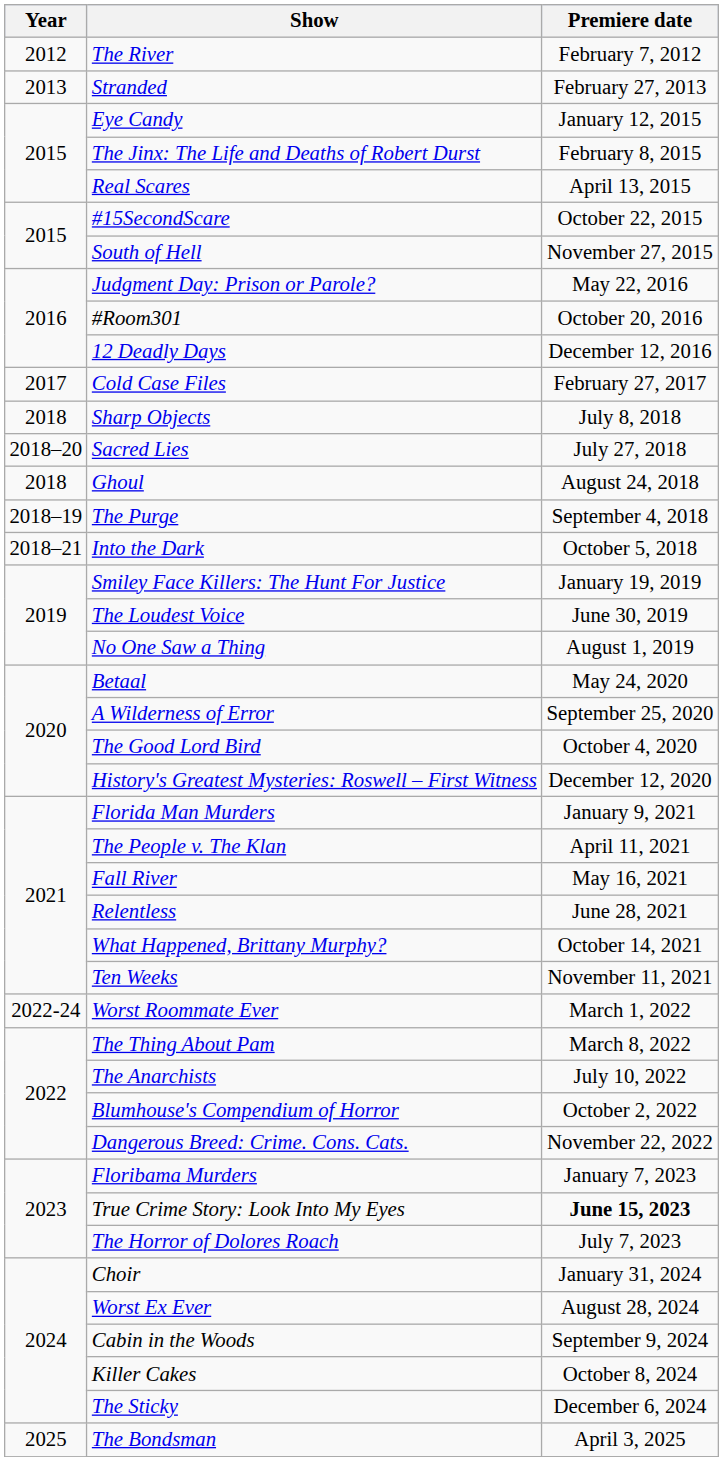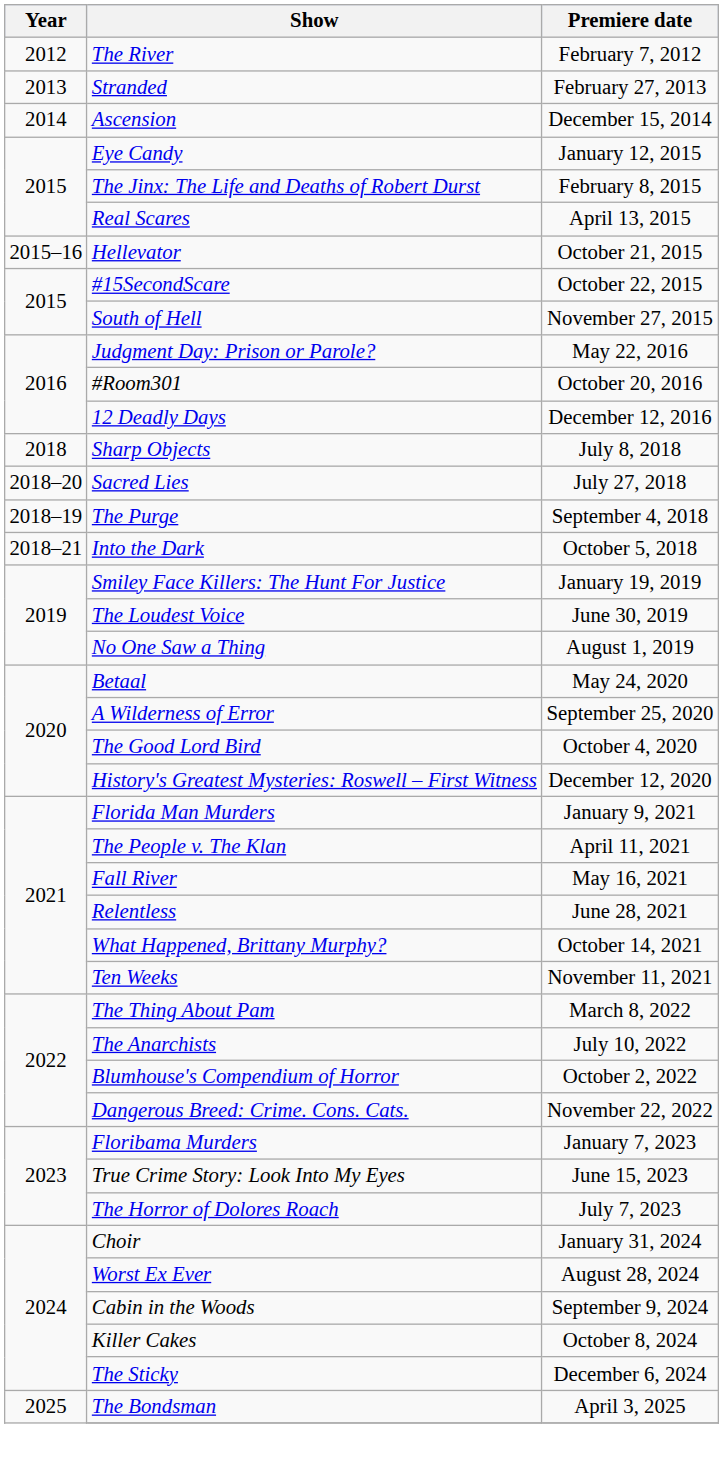+ row: (134, 119)
+ row: (136, 251)
- row: (159, 383)
- row: (118, 482)
- row: (185, 1010)
(630, 1208) bold -> (630, 1175) normal
